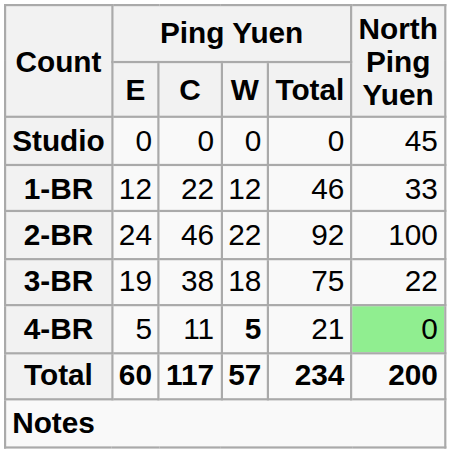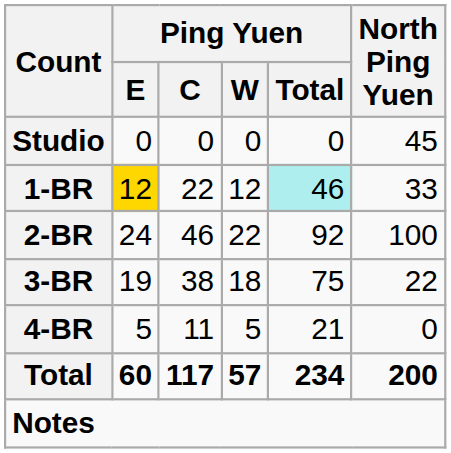(135, 188) no background -> (135, 188) gold background
(328, 188) no background -> (328, 188) paleturquoise background
(253, 329) bold -> (253, 329) normal
(430, 329) lightgreen background -> (430, 329) no background
